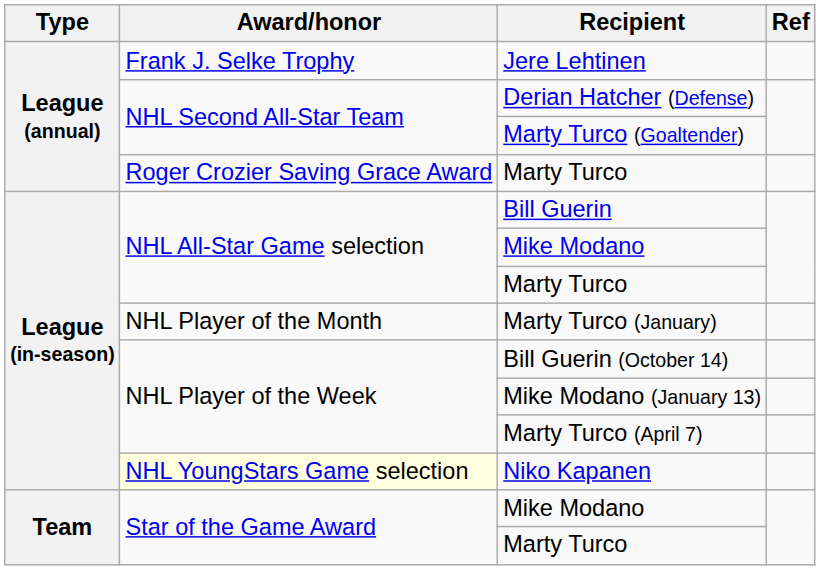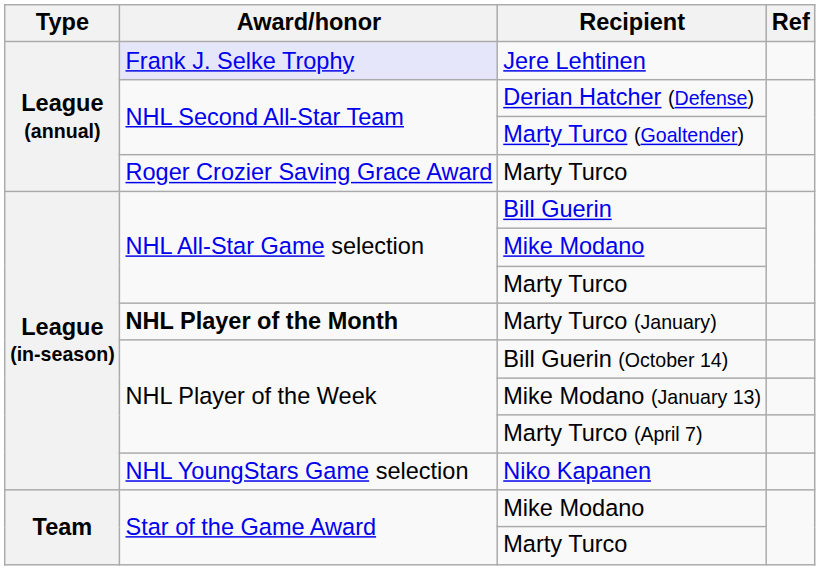(240, 60) no background -> (240, 60) lavender background
(254, 321) normal -> (262, 321) bold
(297, 470) lightyellow background -> (297, 470) no background
